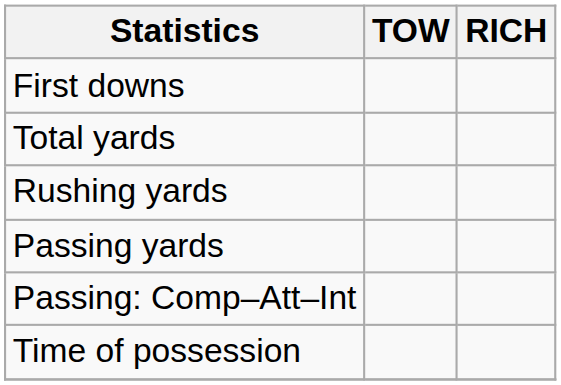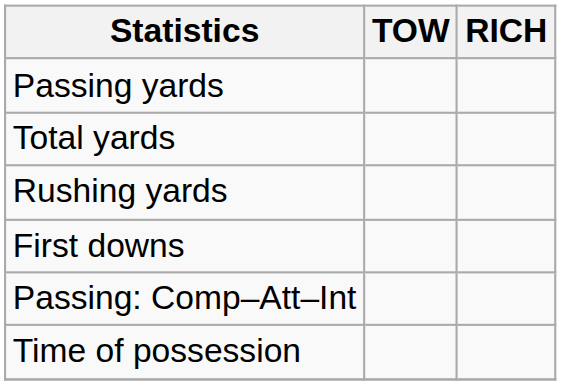rows swapped: (99, 85) <-> (118, 244)
